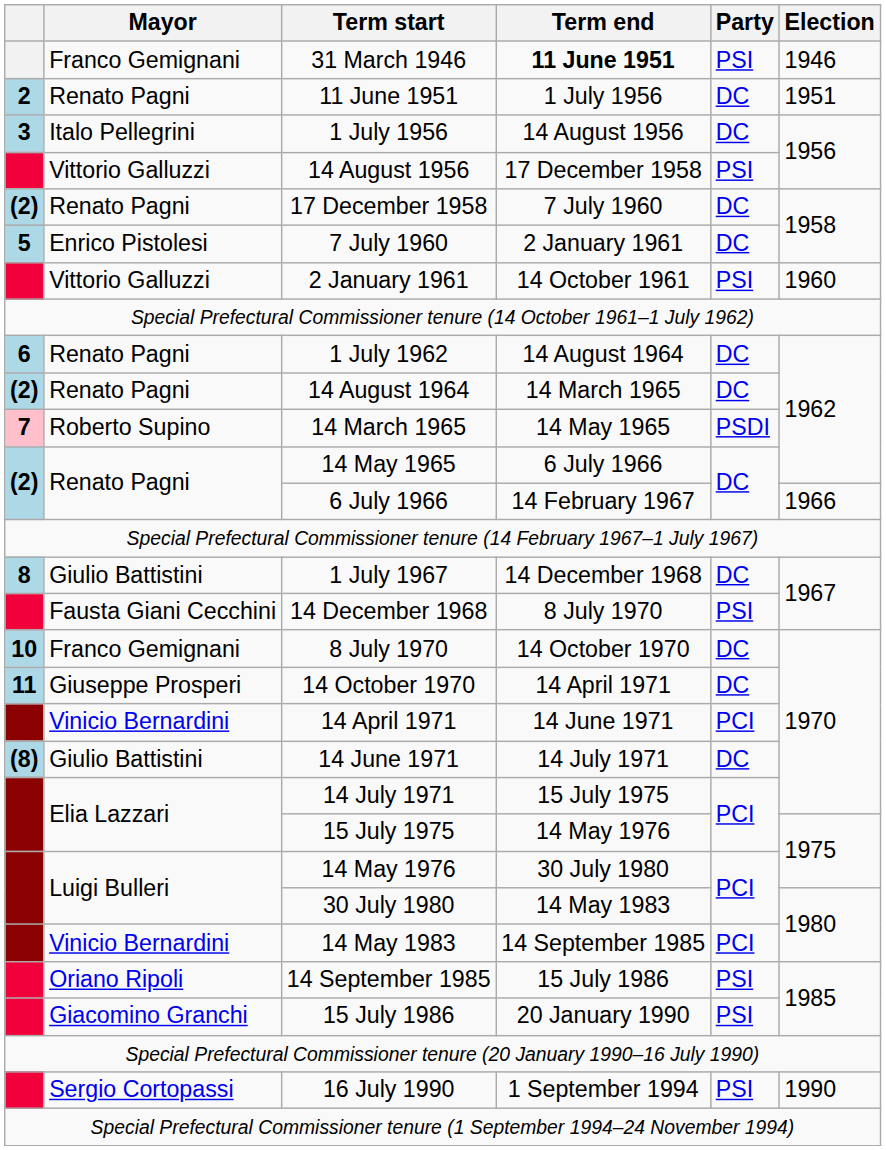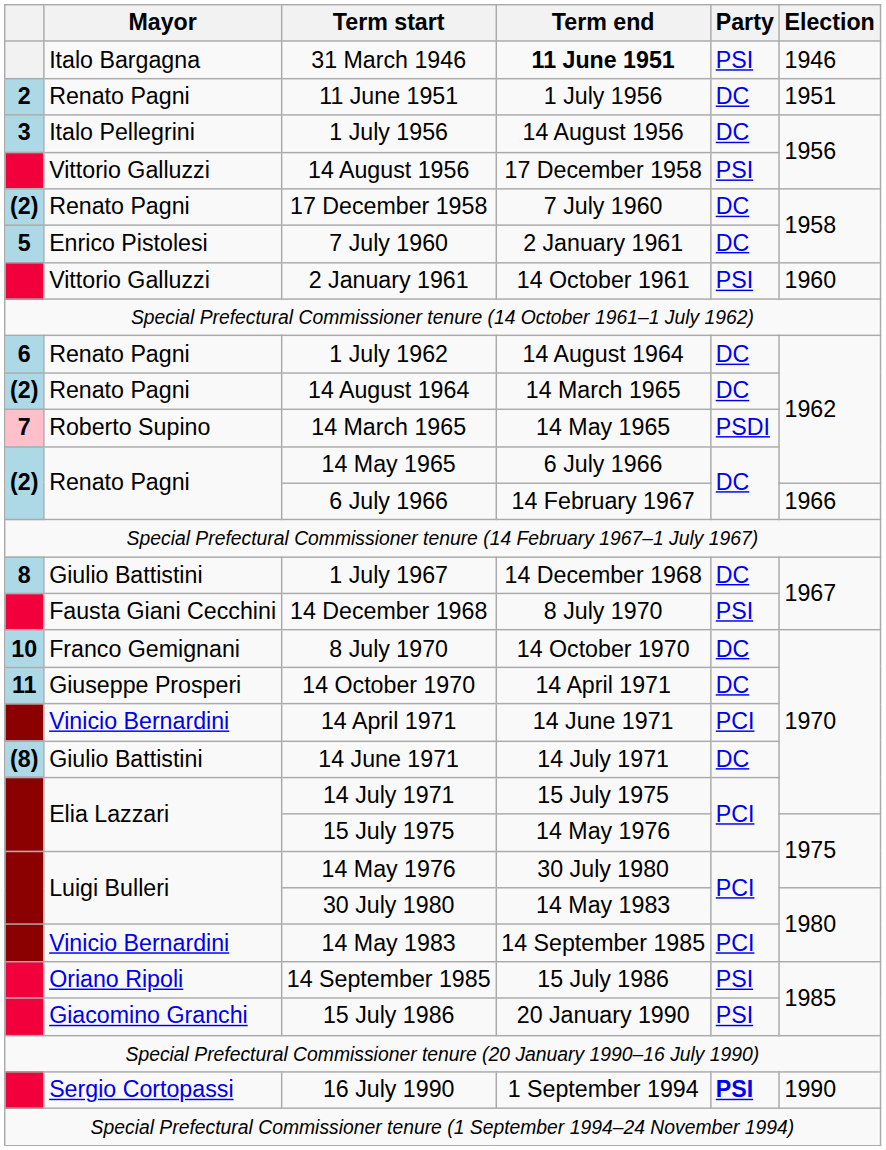(145, 59) Franco Gemignani -> (125, 59) Italo Bargagna
(734, 1089) normal -> (734, 1089) bold
